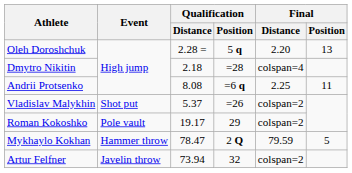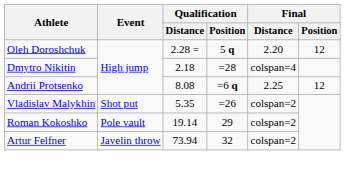(327, 49) 13 -> (319, 49) 12
(327, 86) 11 -> (319, 86) 12
(192, 104) 5.37 -> (185, 104) 5.35
(192, 122) 19.17 -> (185, 122) 19.14
- row: (49, 141)
